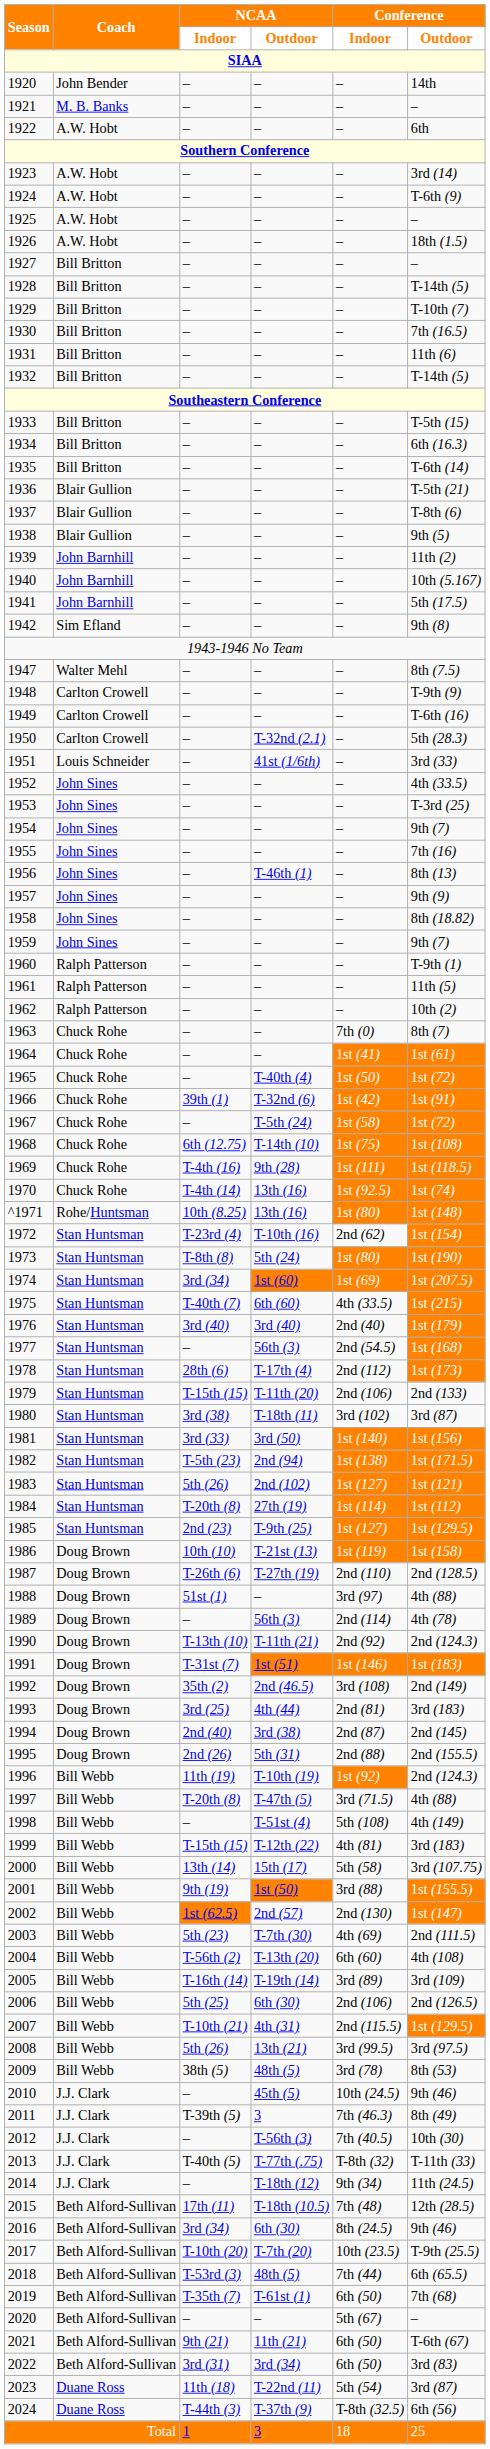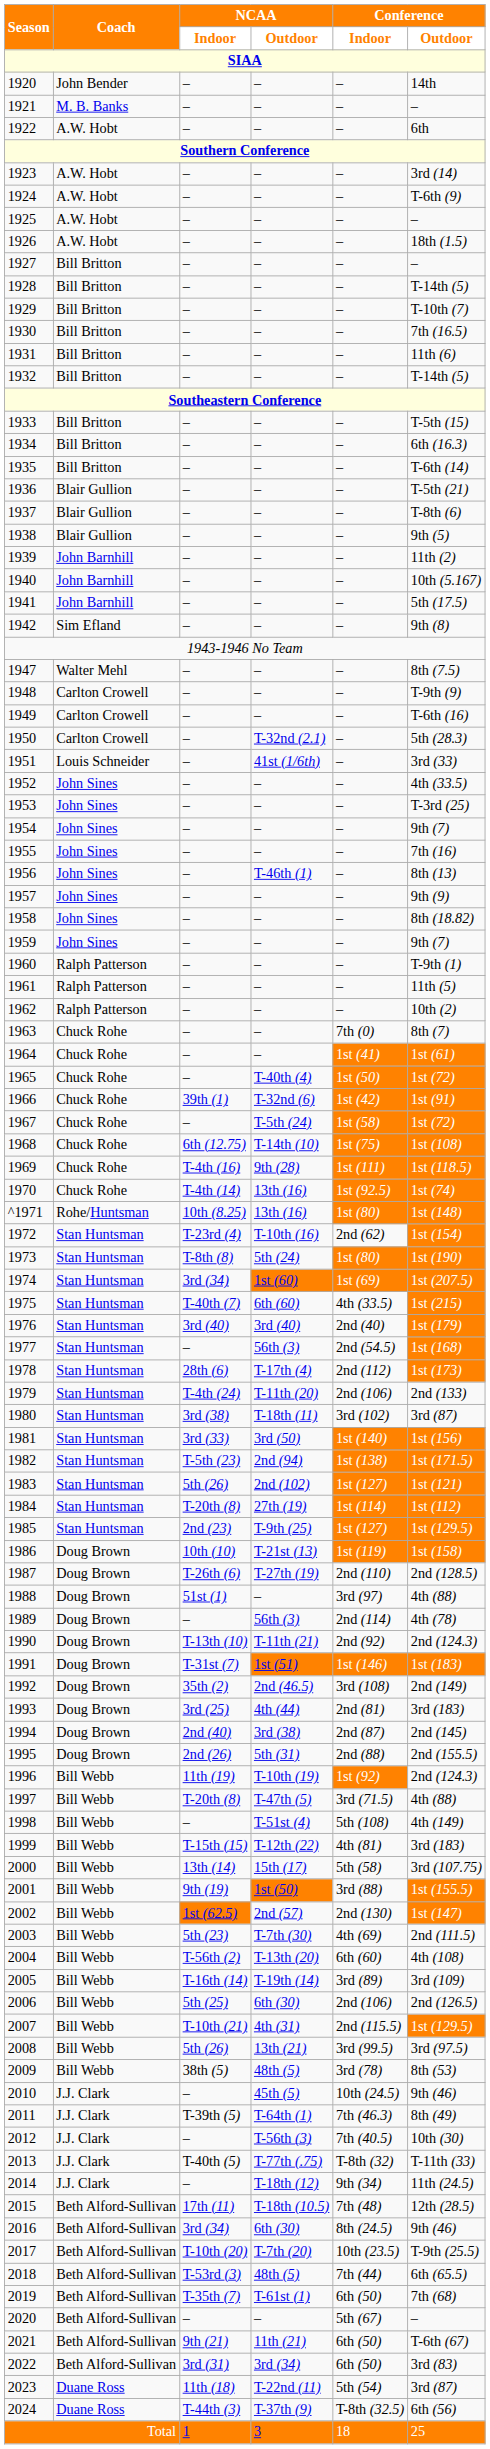(215, 1393) T-15th (15) -> (211, 1393) T-4th (24)
(257, 2116) 3 -> (283, 2116) T-64th (1)
